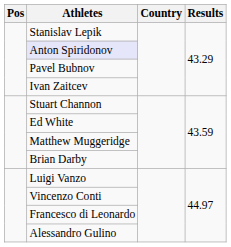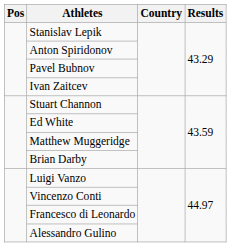(71, 50) lavender background -> (71, 50) no background
